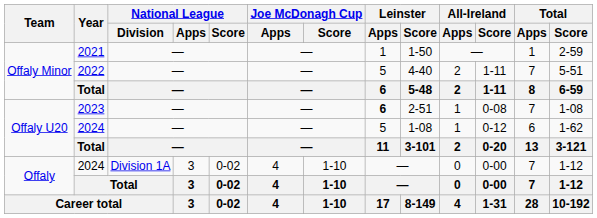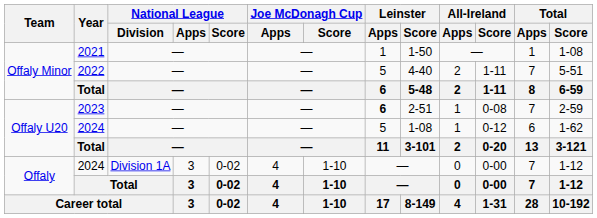(571, 52) 2-59 -> (571, 52) 1-08
(571, 109) 1-08 -> (571, 109) 2-59
